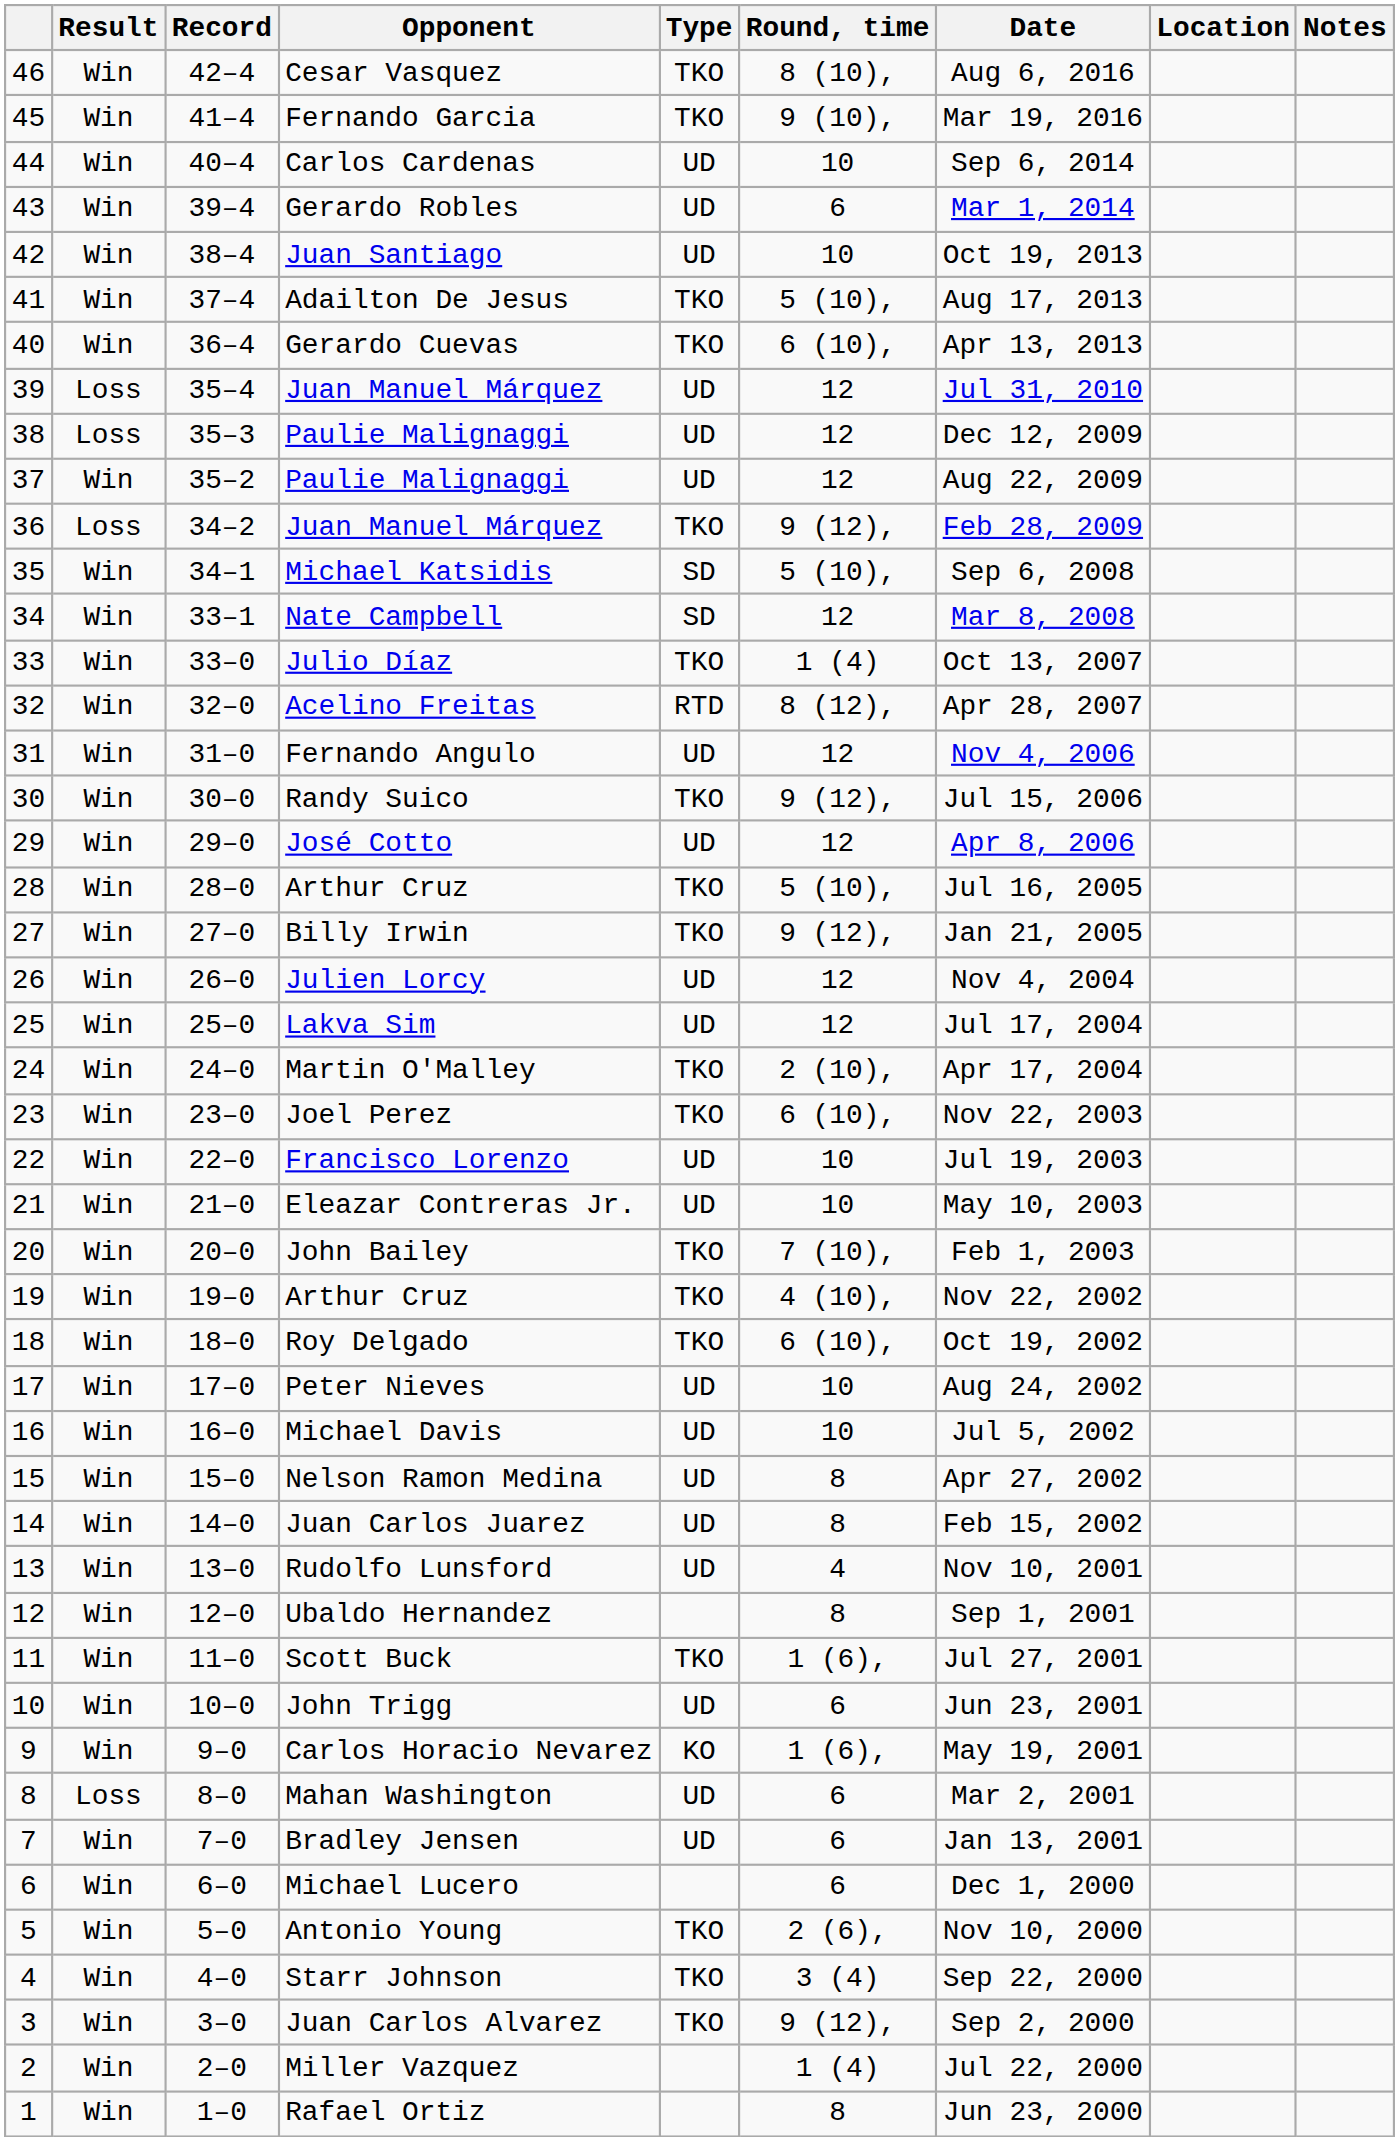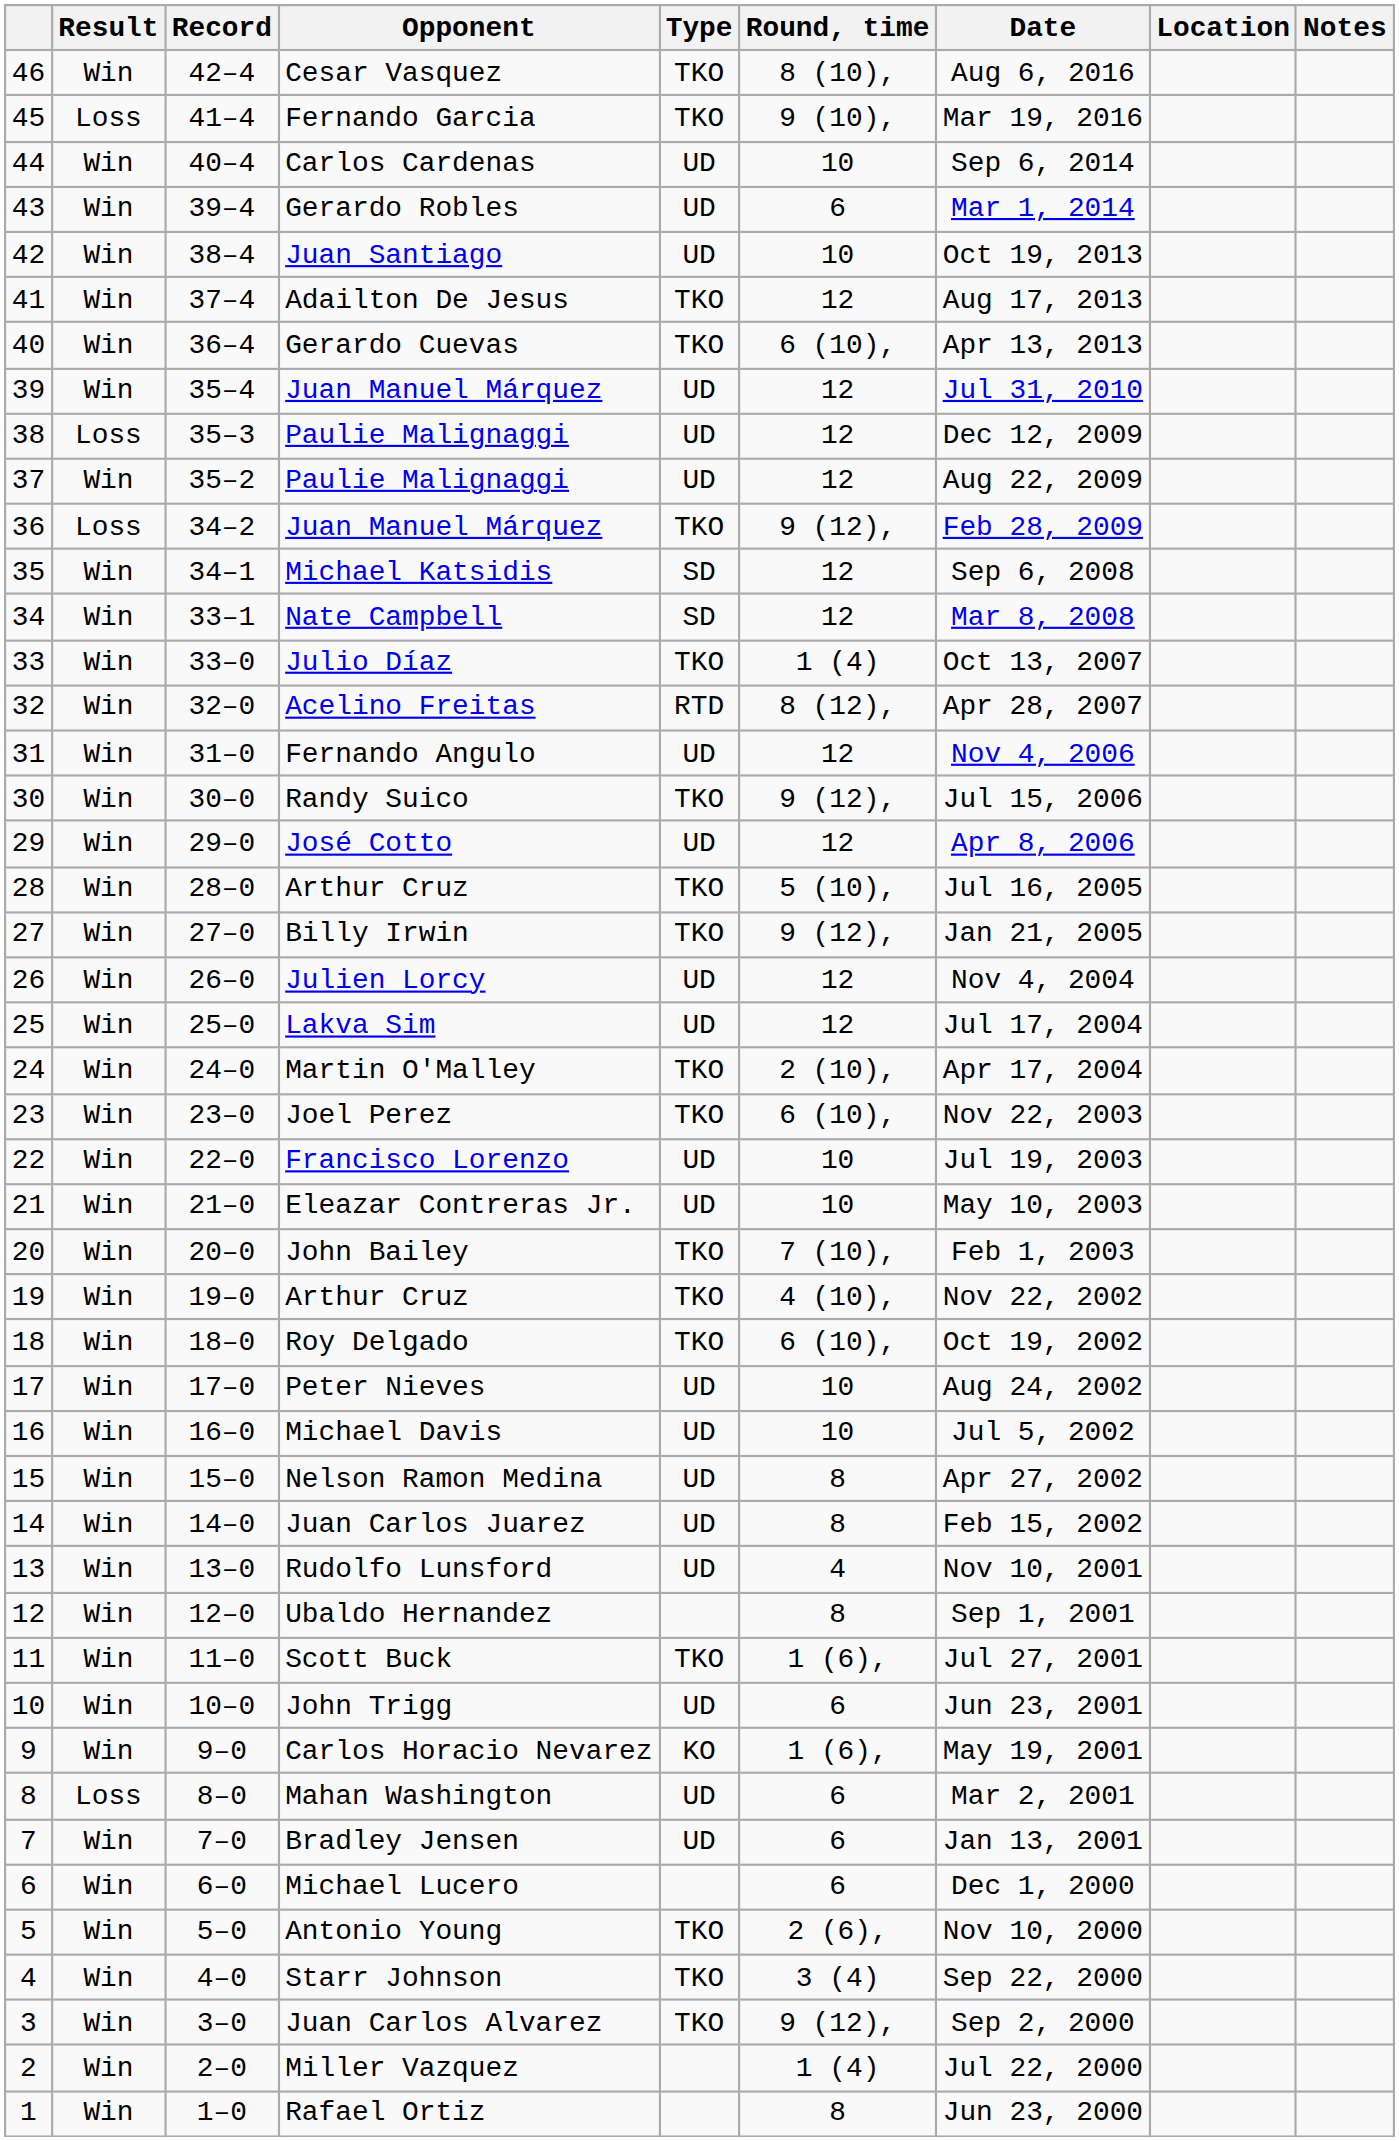(108, 118) Win -> (108, 118) Loss
(838, 300) 5 (10), -> (838, 300) 12
(108, 390) Loss -> (108, 390) Win
(838, 572) 5 (10), -> (838, 572) 12
